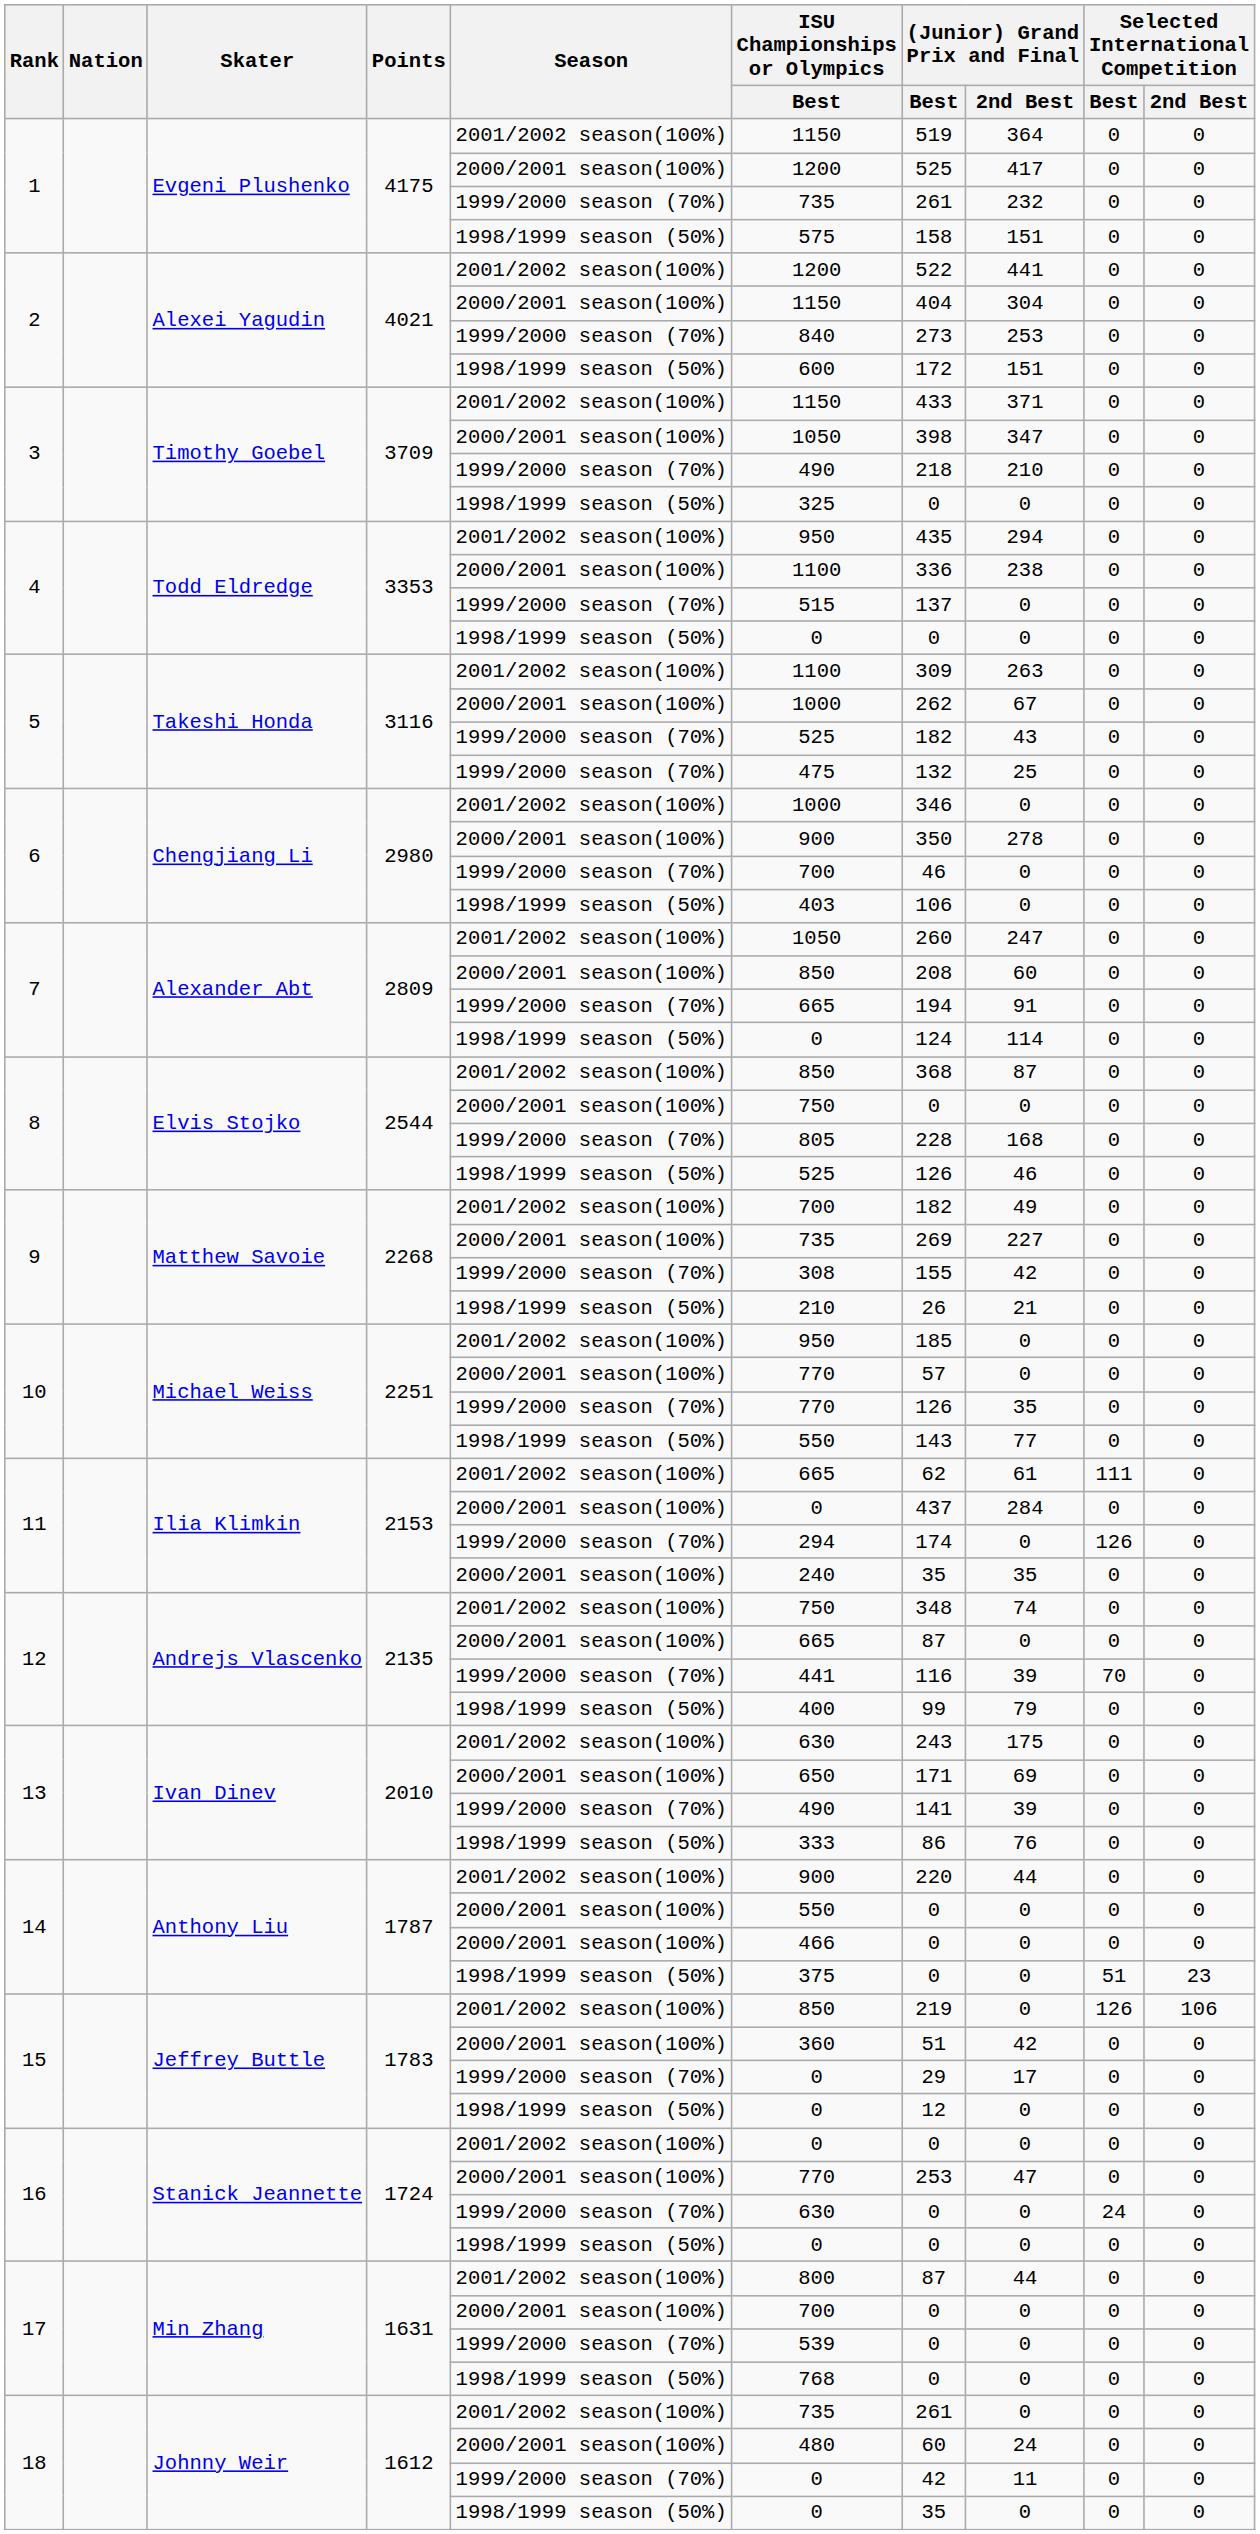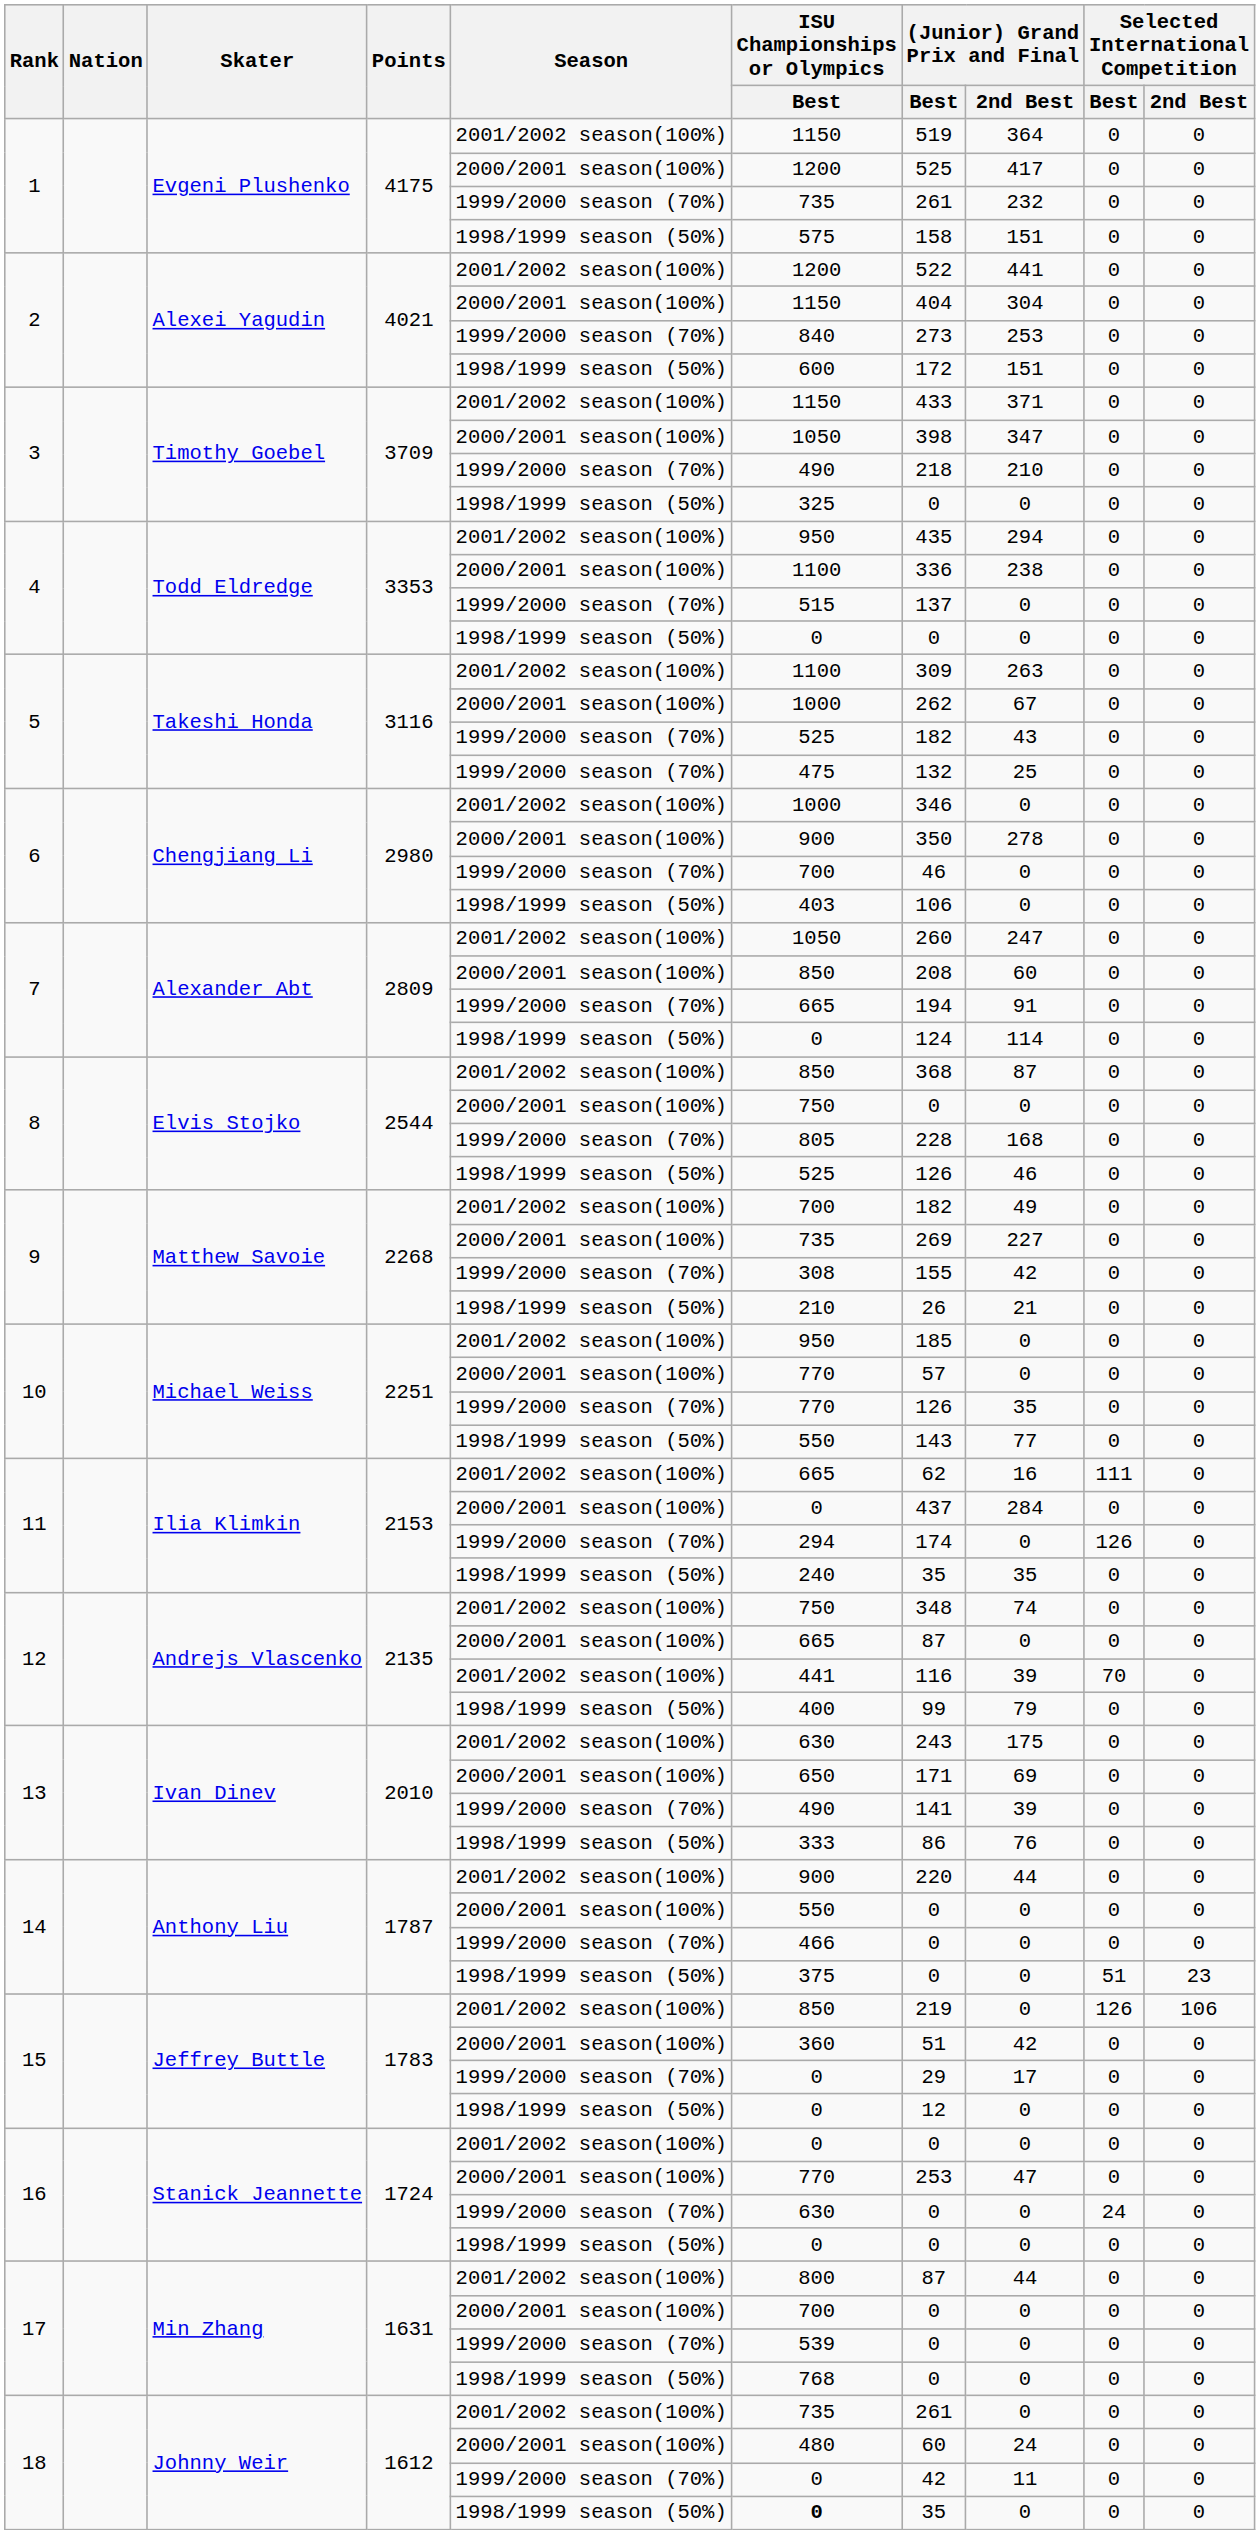(1025, 1475) 61 -> (1025, 1475) 16
(591, 1575) 2000/2001 season(100%) -> (591, 1575) 1998/1999 season (50%)
(591, 1676) 1999/2000 season (70%) -> (591, 1676) 2001/2002 season(100%)
(591, 1944) 2000/2001 season(100%) -> (591, 1944) 1999/2000 season (70%)
(817, 2513) normal -> (817, 2513) bold
